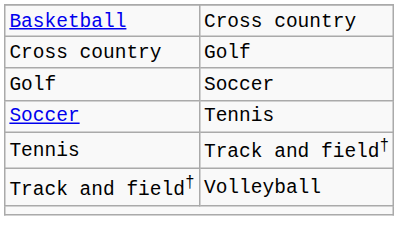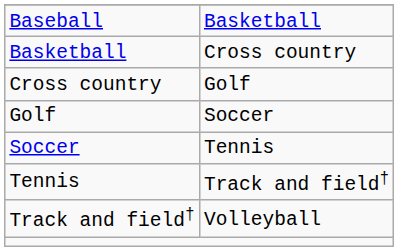+ row: (56, 21)
